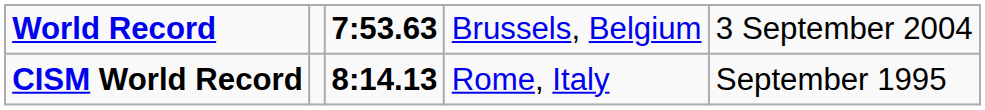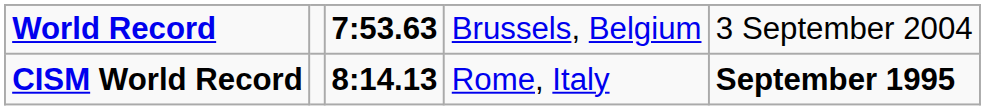(831, 78) normal -> (836, 78) bold
